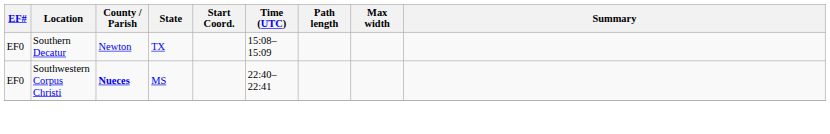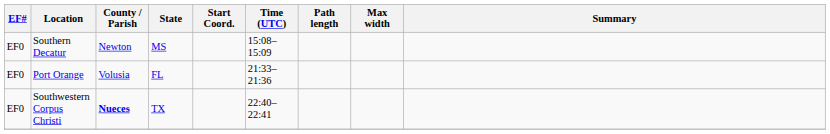(158, 46) TX -> (159, 46) MS
+ row: (58, 74)
(159, 80) MS -> (158, 109) TX
